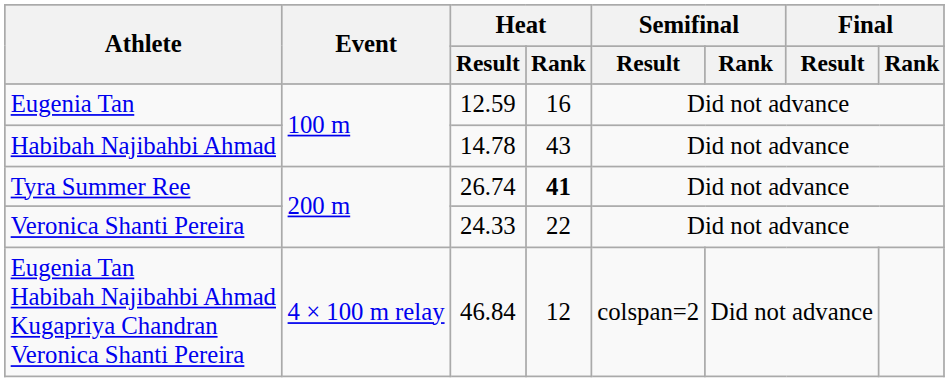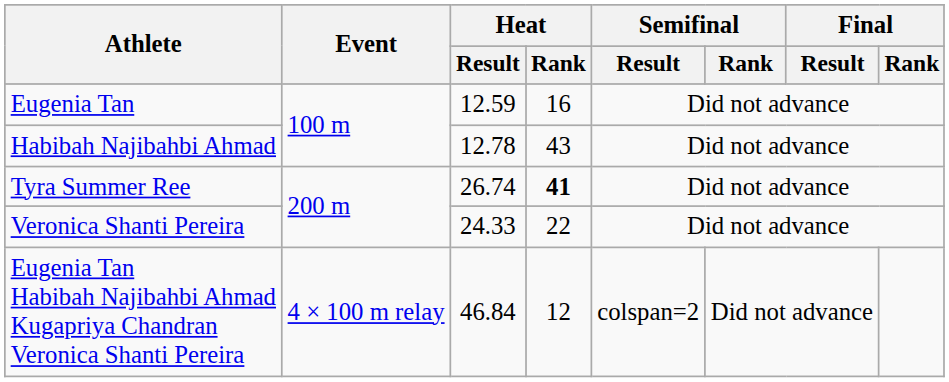(488, 145) 14.78 -> (488, 145) 12.78
